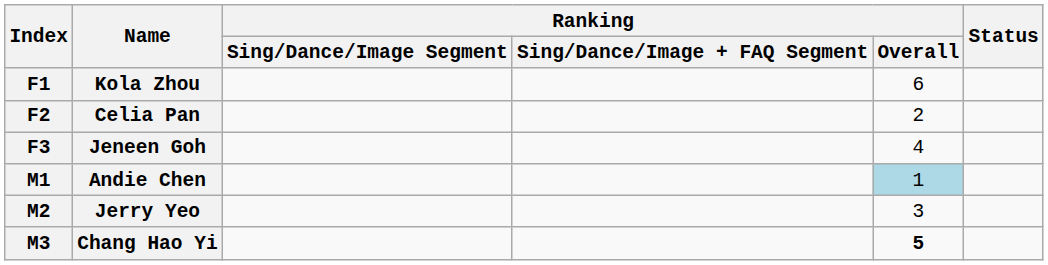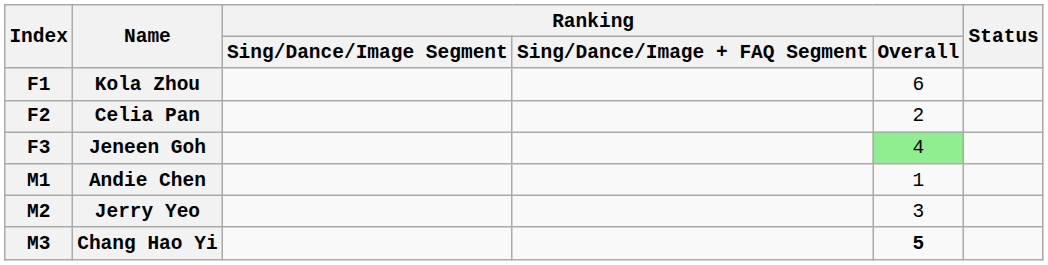(918, 148) no background -> (918, 148) lightgreen background
(918, 180) lightblue background -> (918, 180) no background
